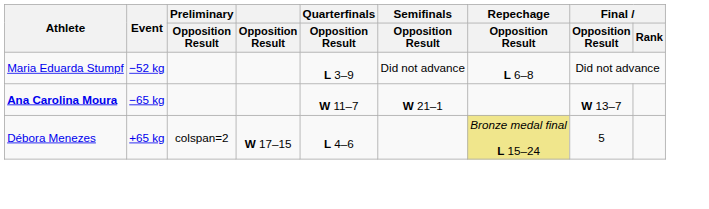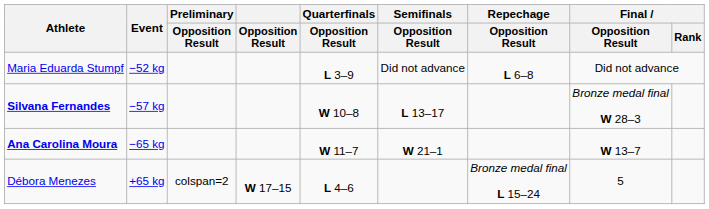+ row: (59, 106)
(519, 138) khaki background -> (519, 182) no background
